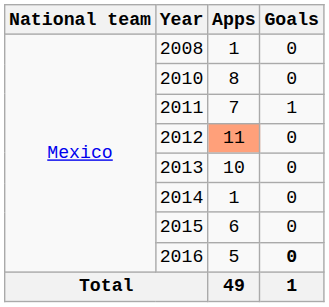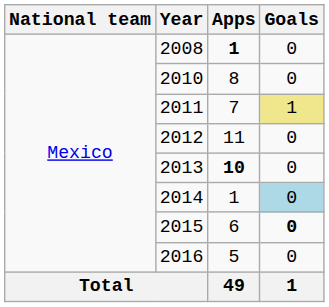(234, 49) normal -> (234, 49) bold
(292, 109) no background -> (292, 109) khaki background
(234, 138) lightsalmon background -> (234, 138) no background
(234, 168) normal -> (234, 168) bold
(292, 198) no background -> (292, 198) lightblue background
(292, 227) normal -> (292, 227) bold
(292, 257) bold -> (292, 257) normal
